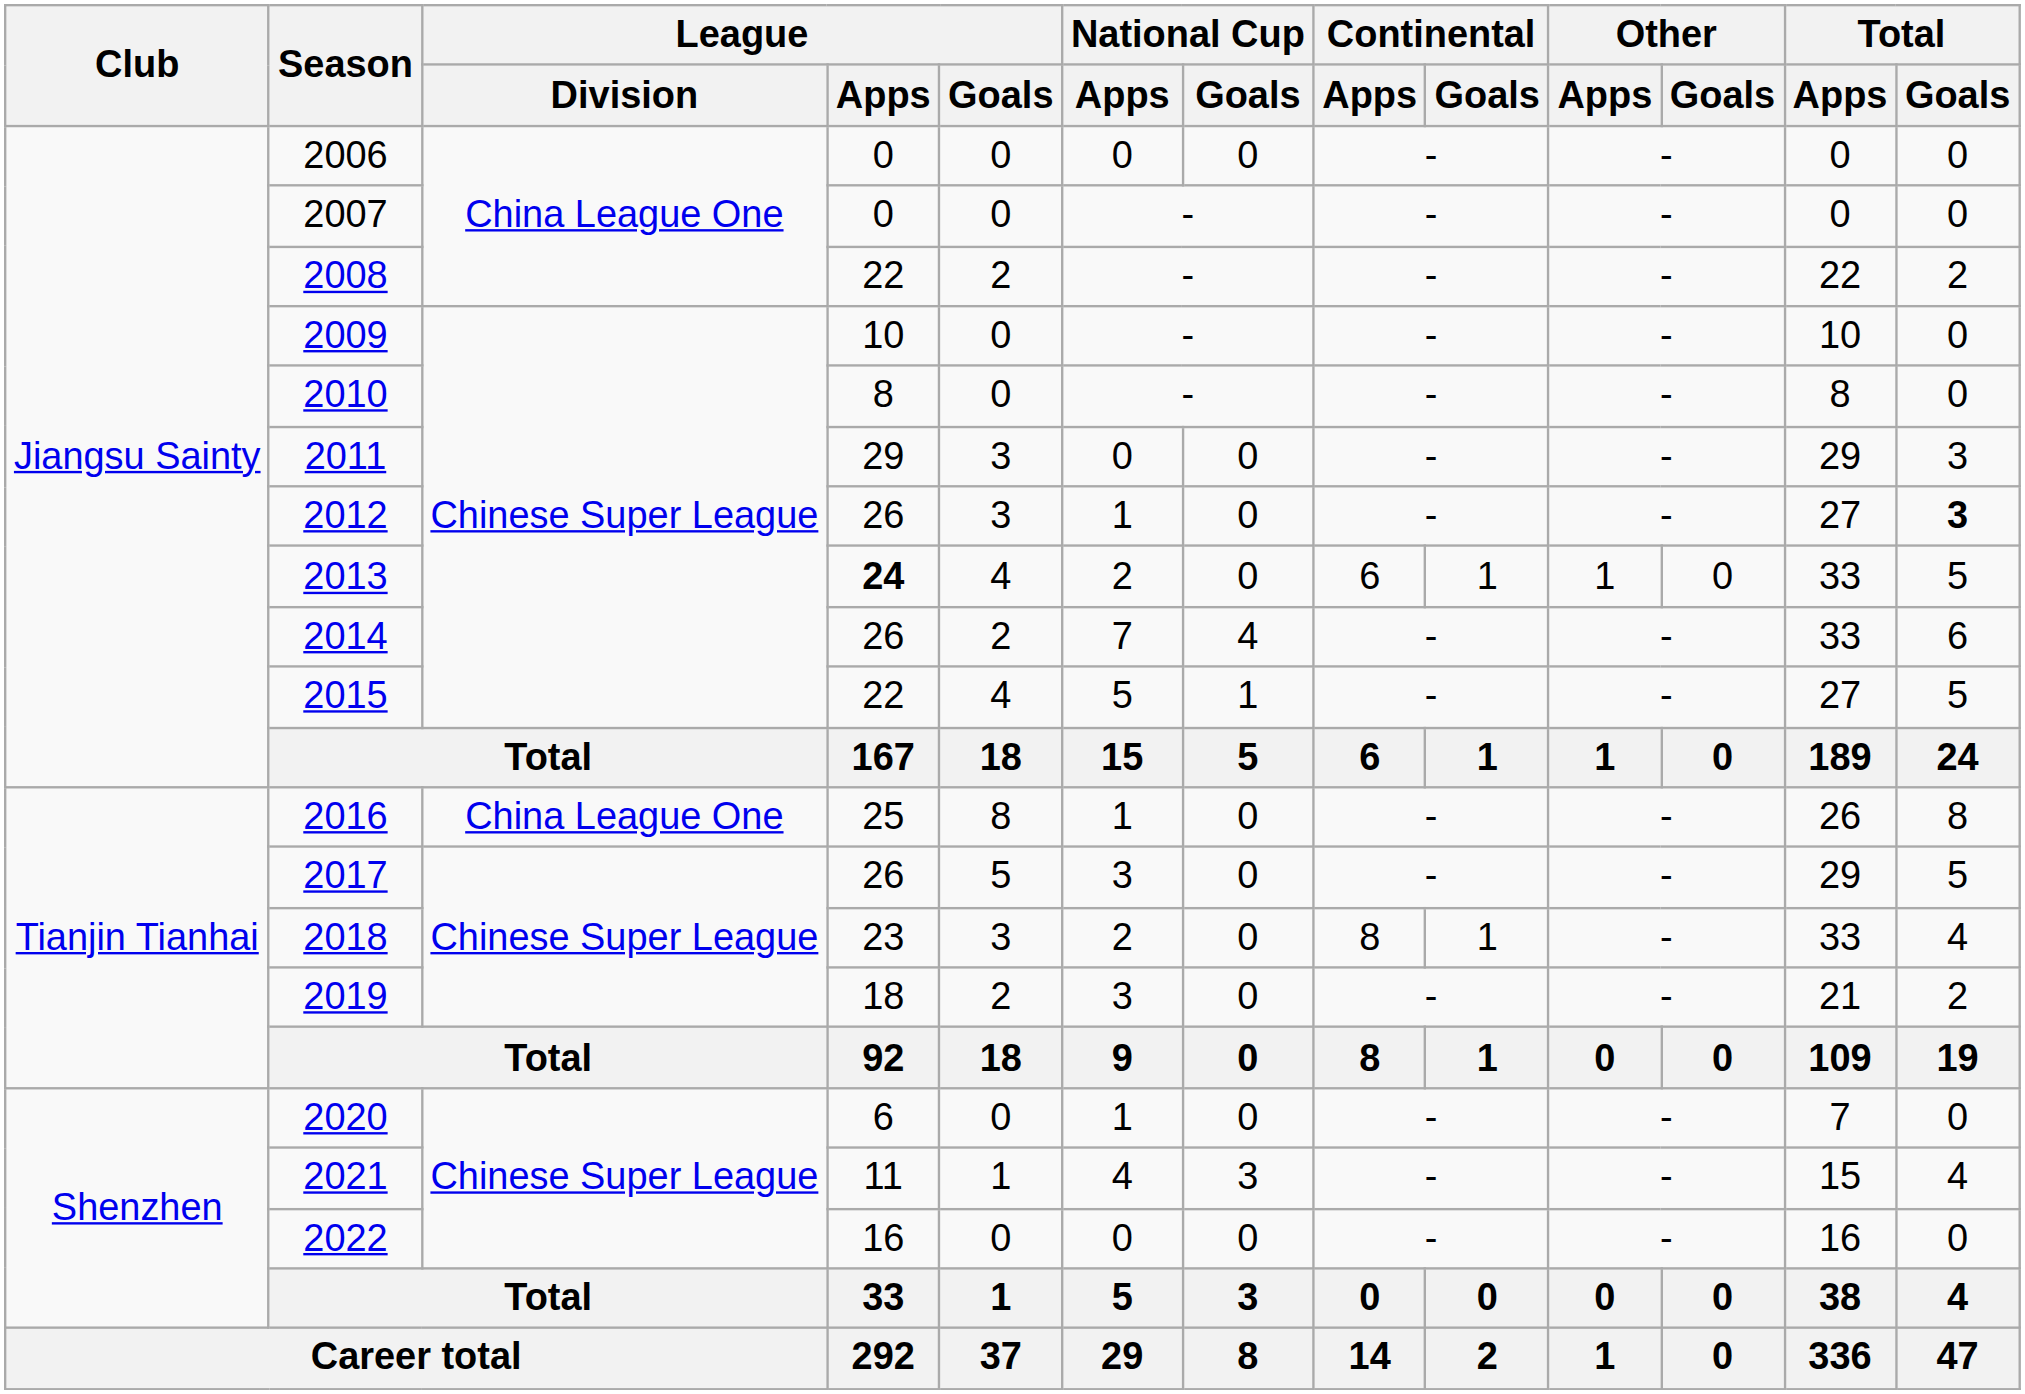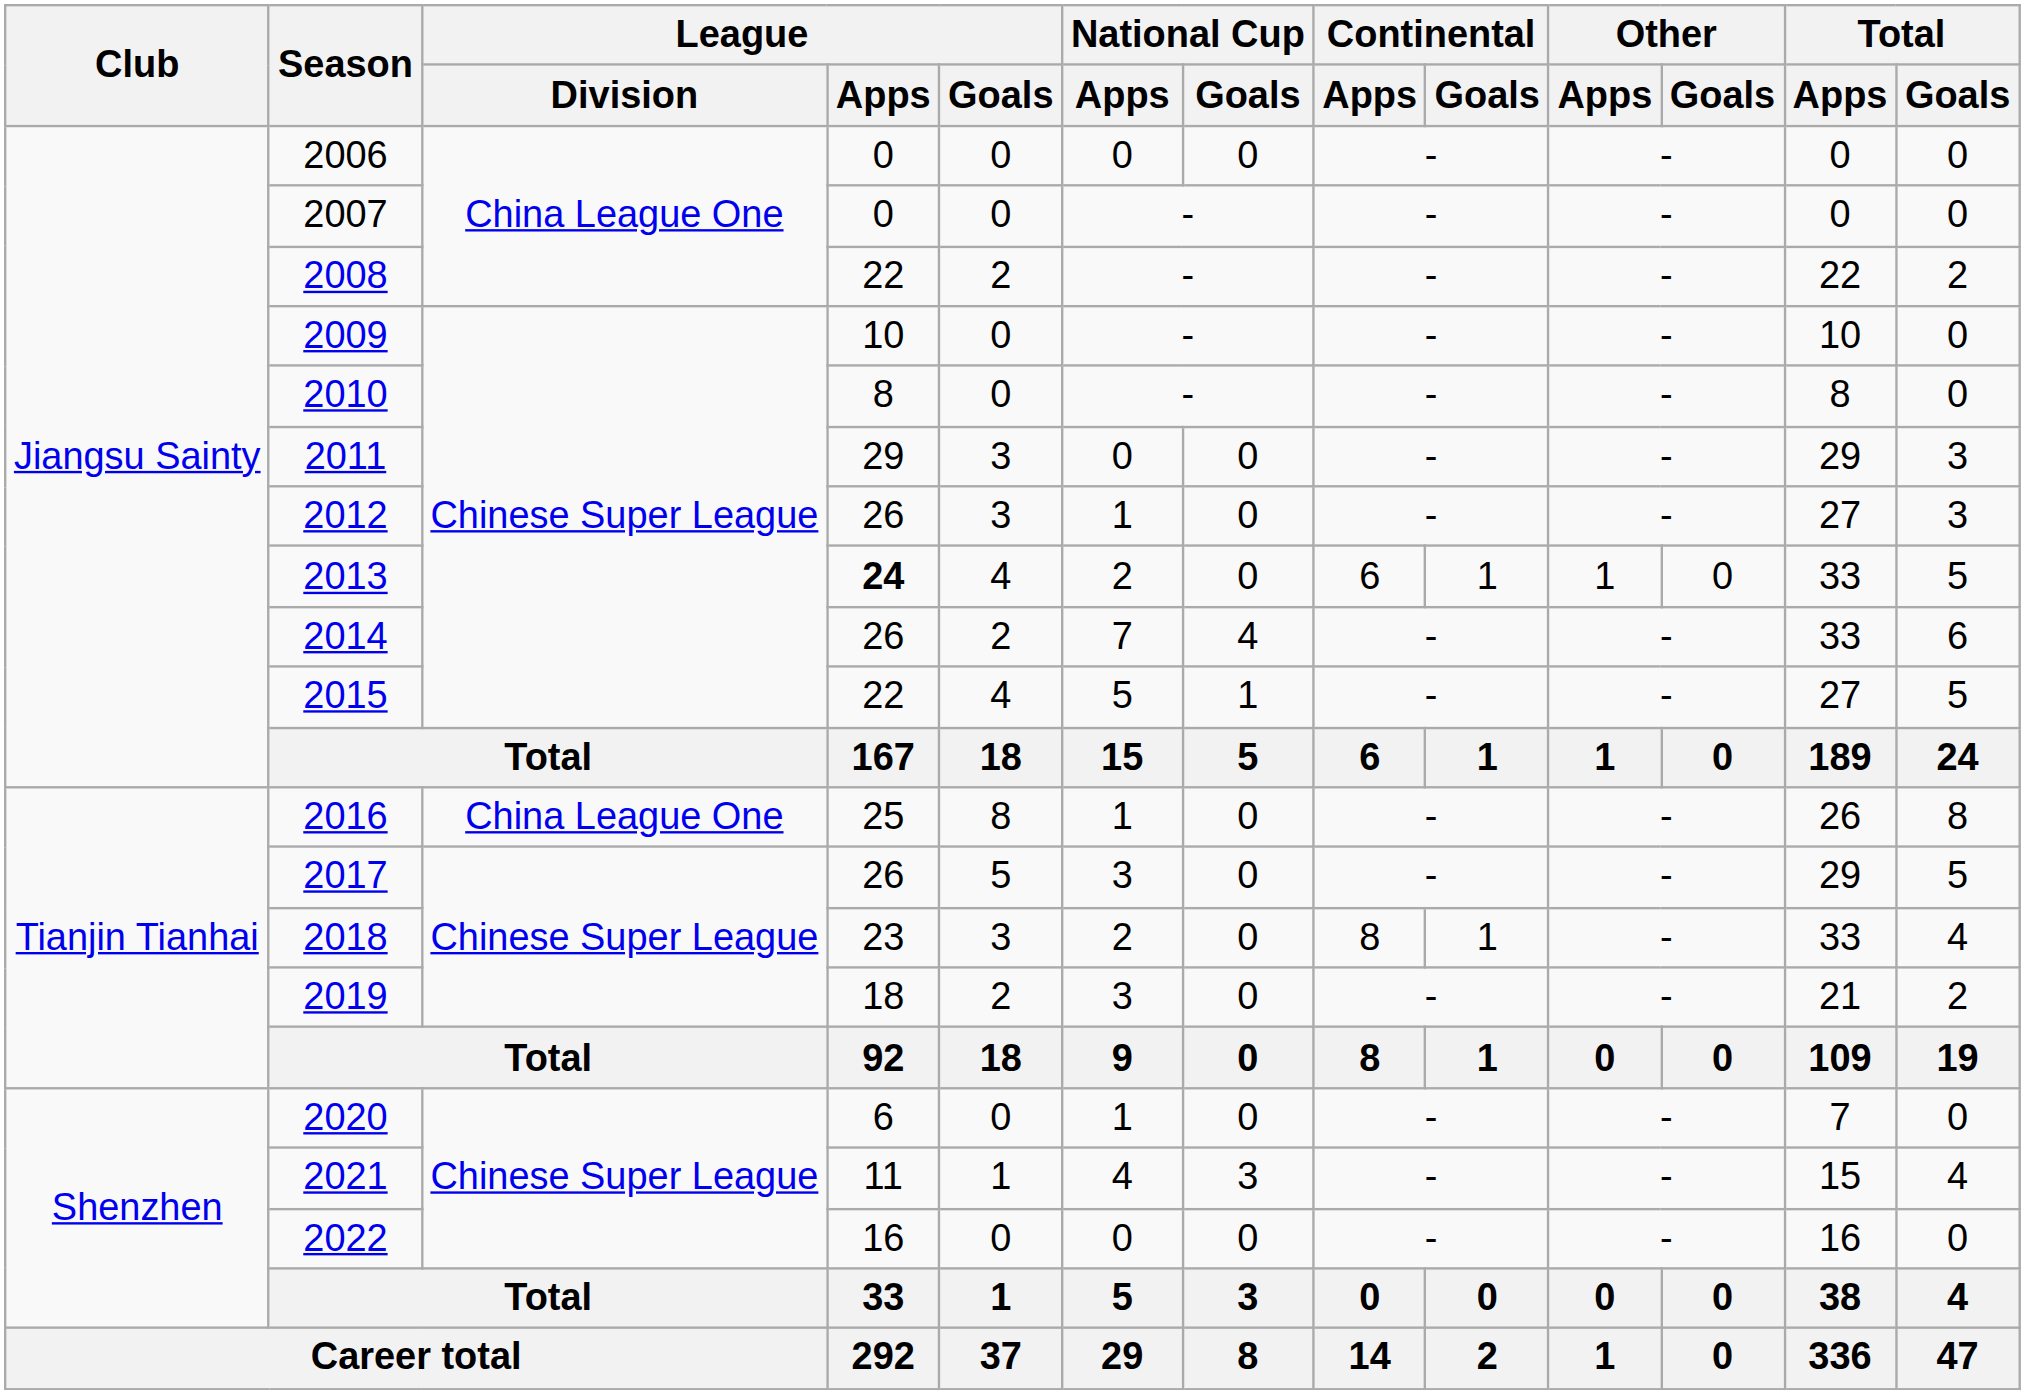(1958, 515) bold -> (1958, 515) normal
